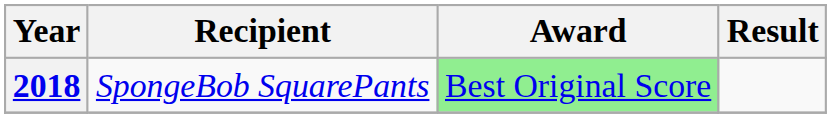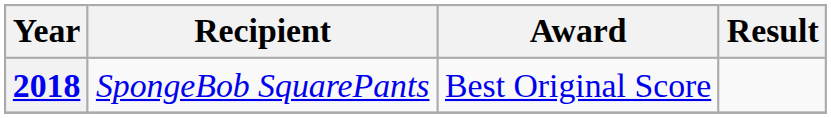(578, 84) lightgreen background -> (578, 84) no background
